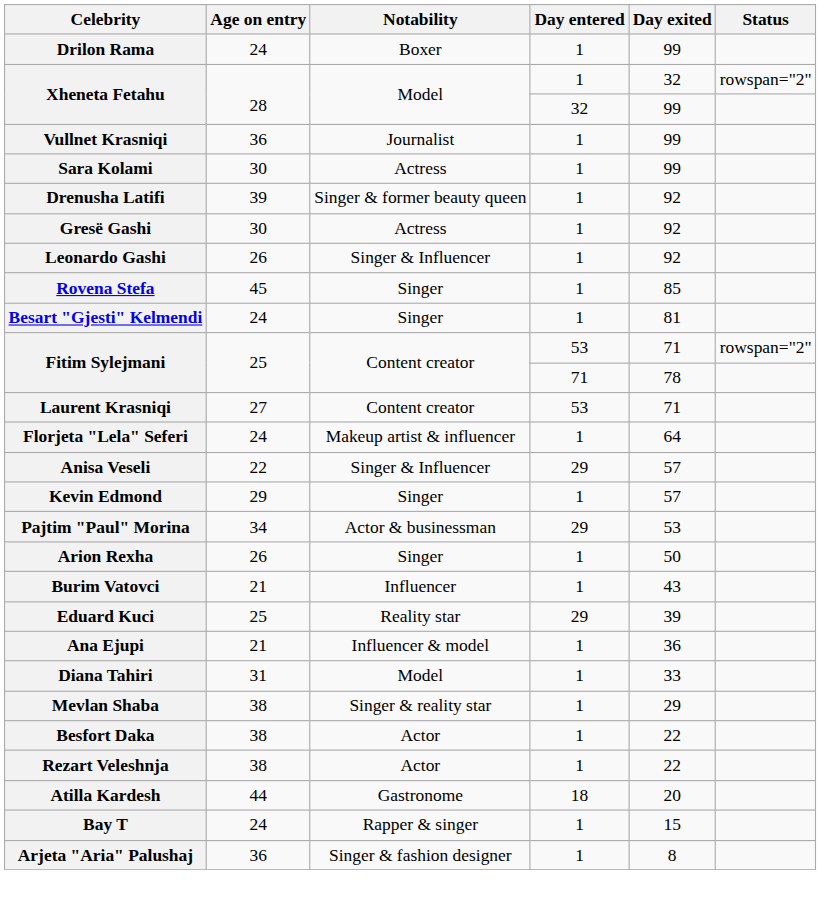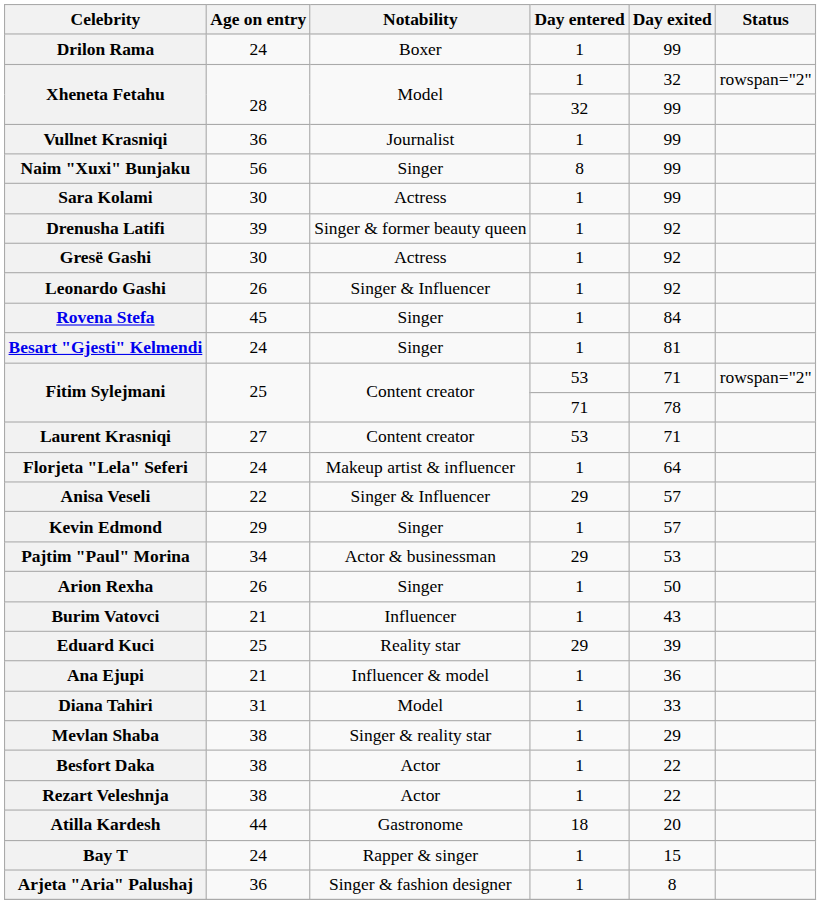+ row: (105, 168)
(672, 287) 85 -> (672, 317) 84
